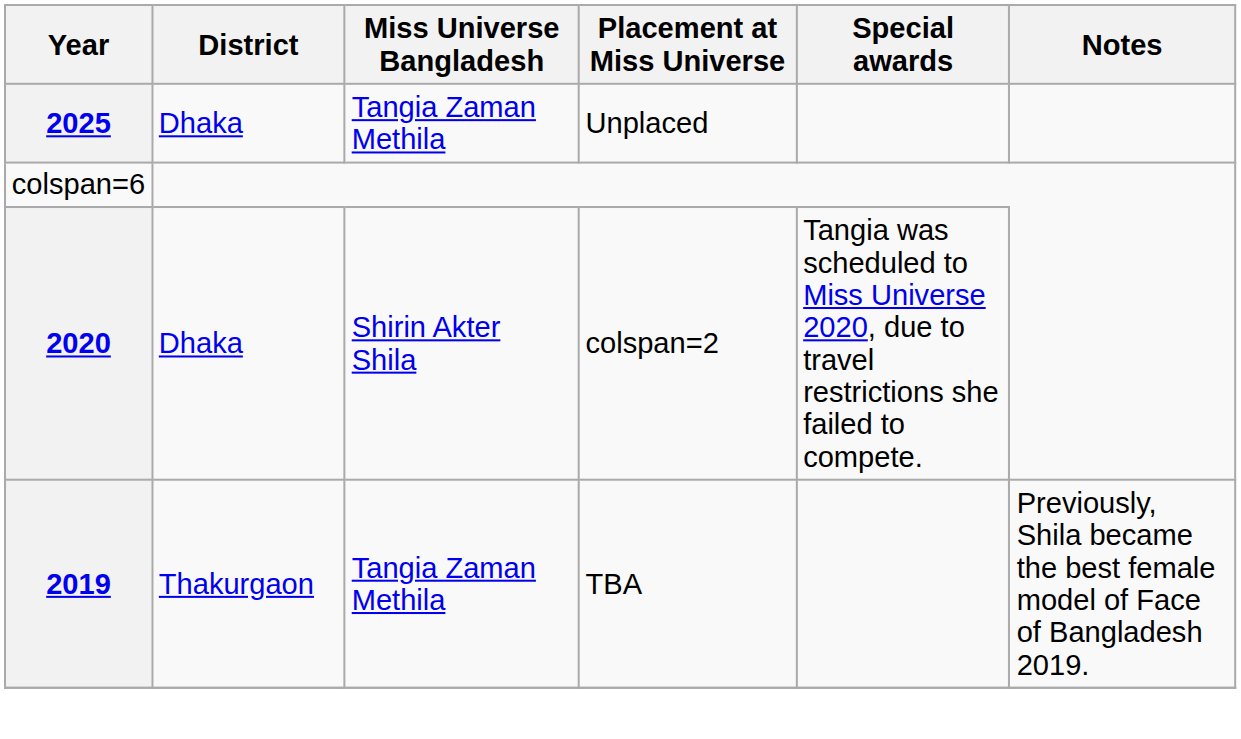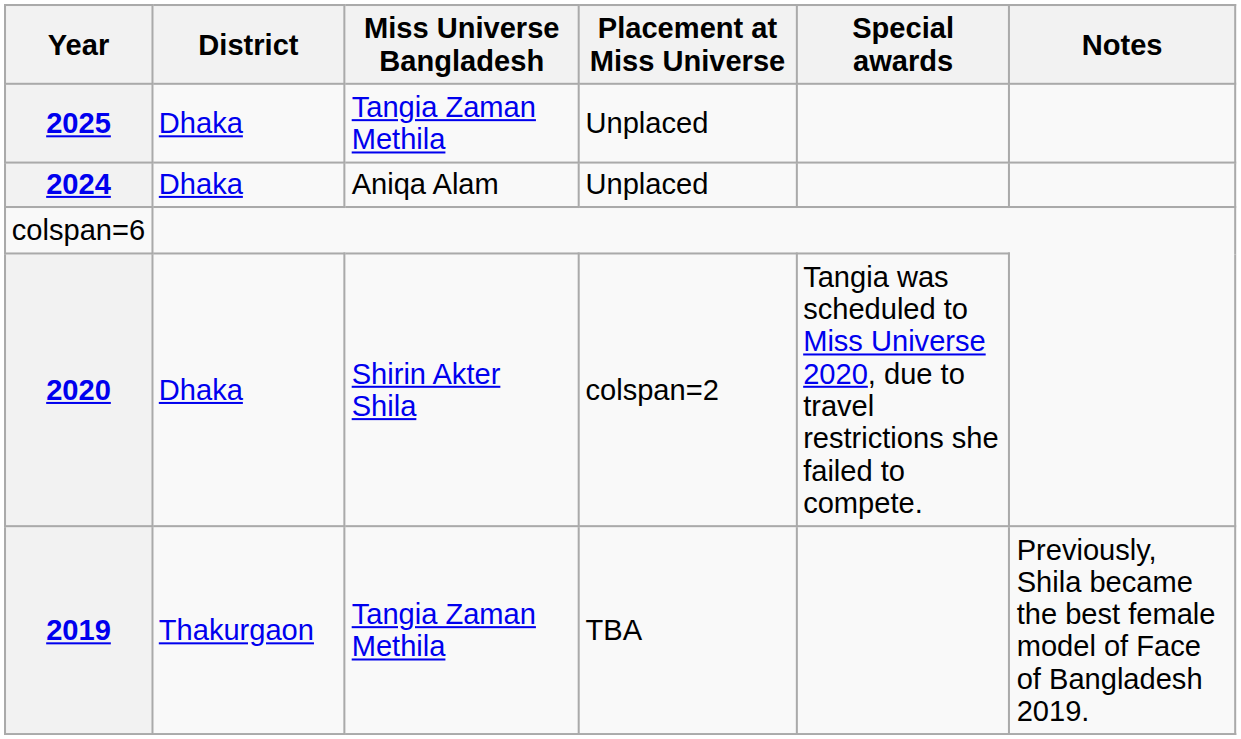+ row: (79, 185)
